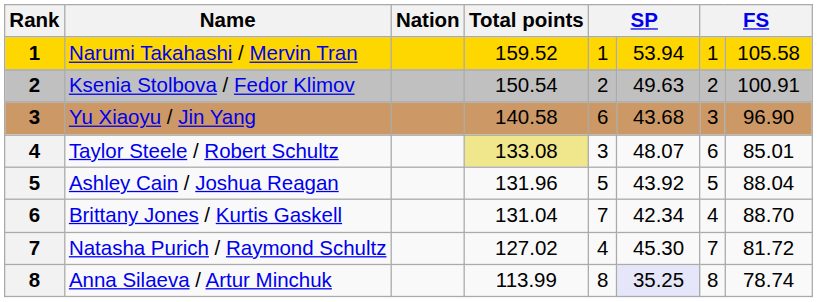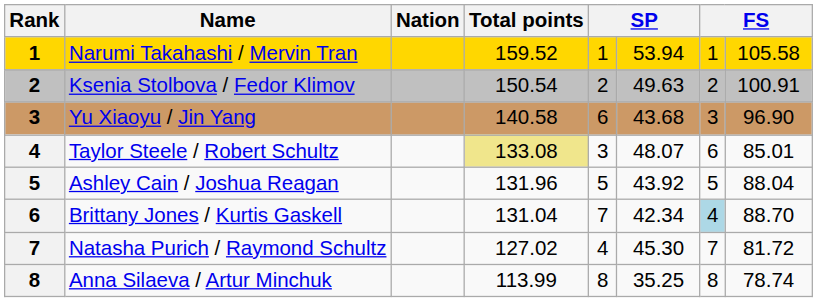(713, 215) no background -> (713, 215) lightblue background
(659, 280) lavender background -> (659, 280) no background
